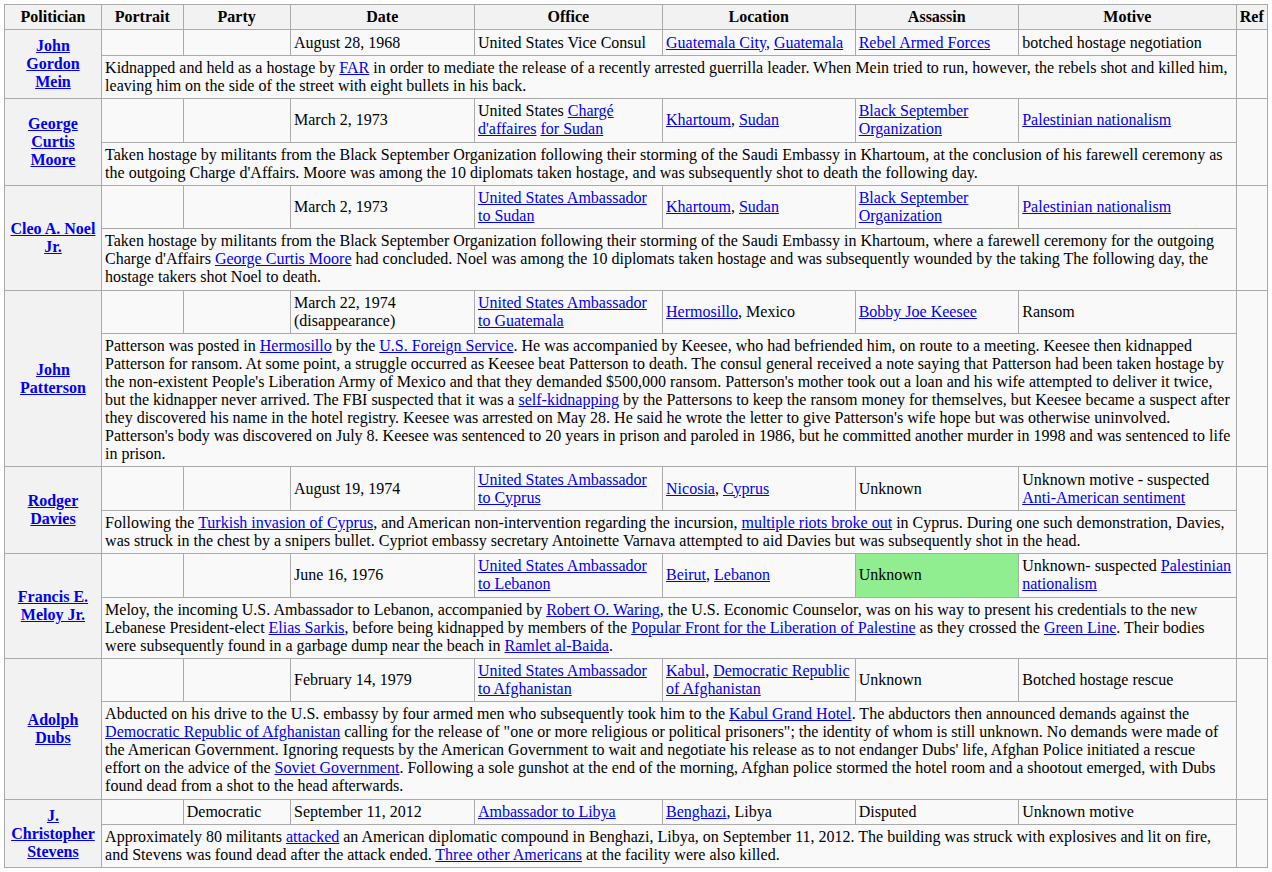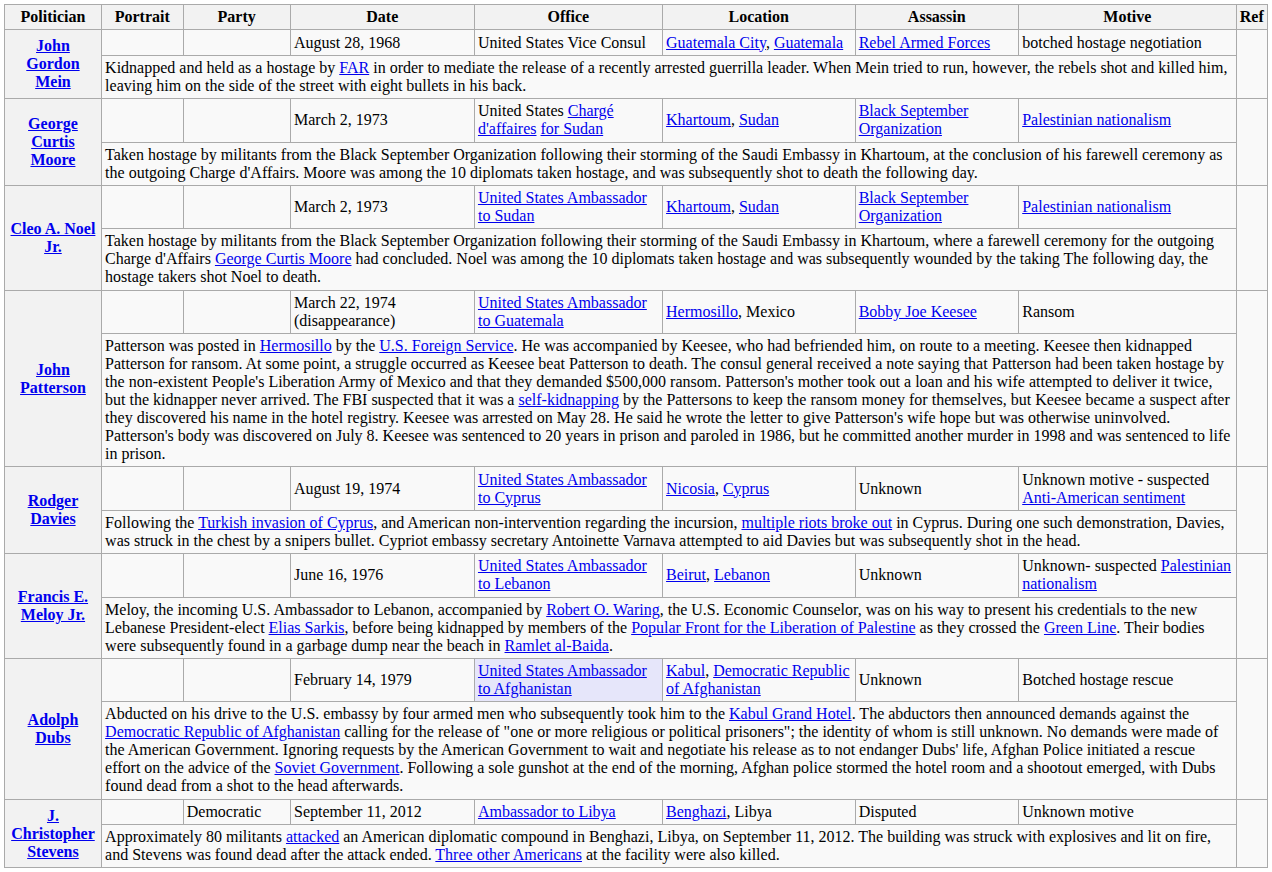(890, 575) lightgreen background -> (890, 575) no background
(562, 680) no background -> (562, 680) lavender background
